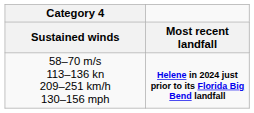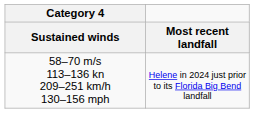(197, 86) bold -> (197, 86) normal
